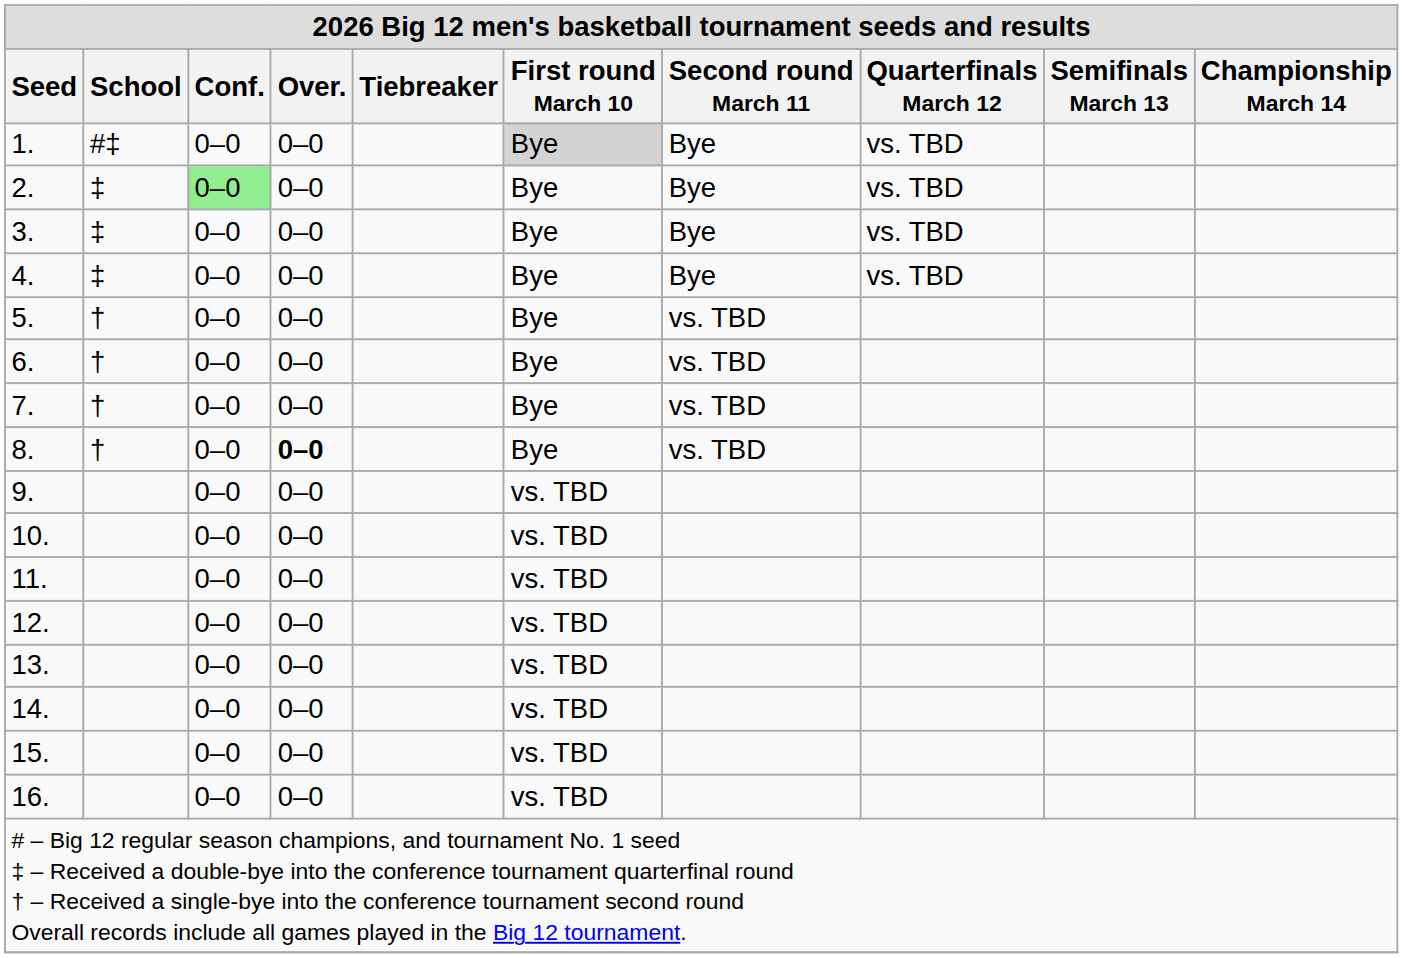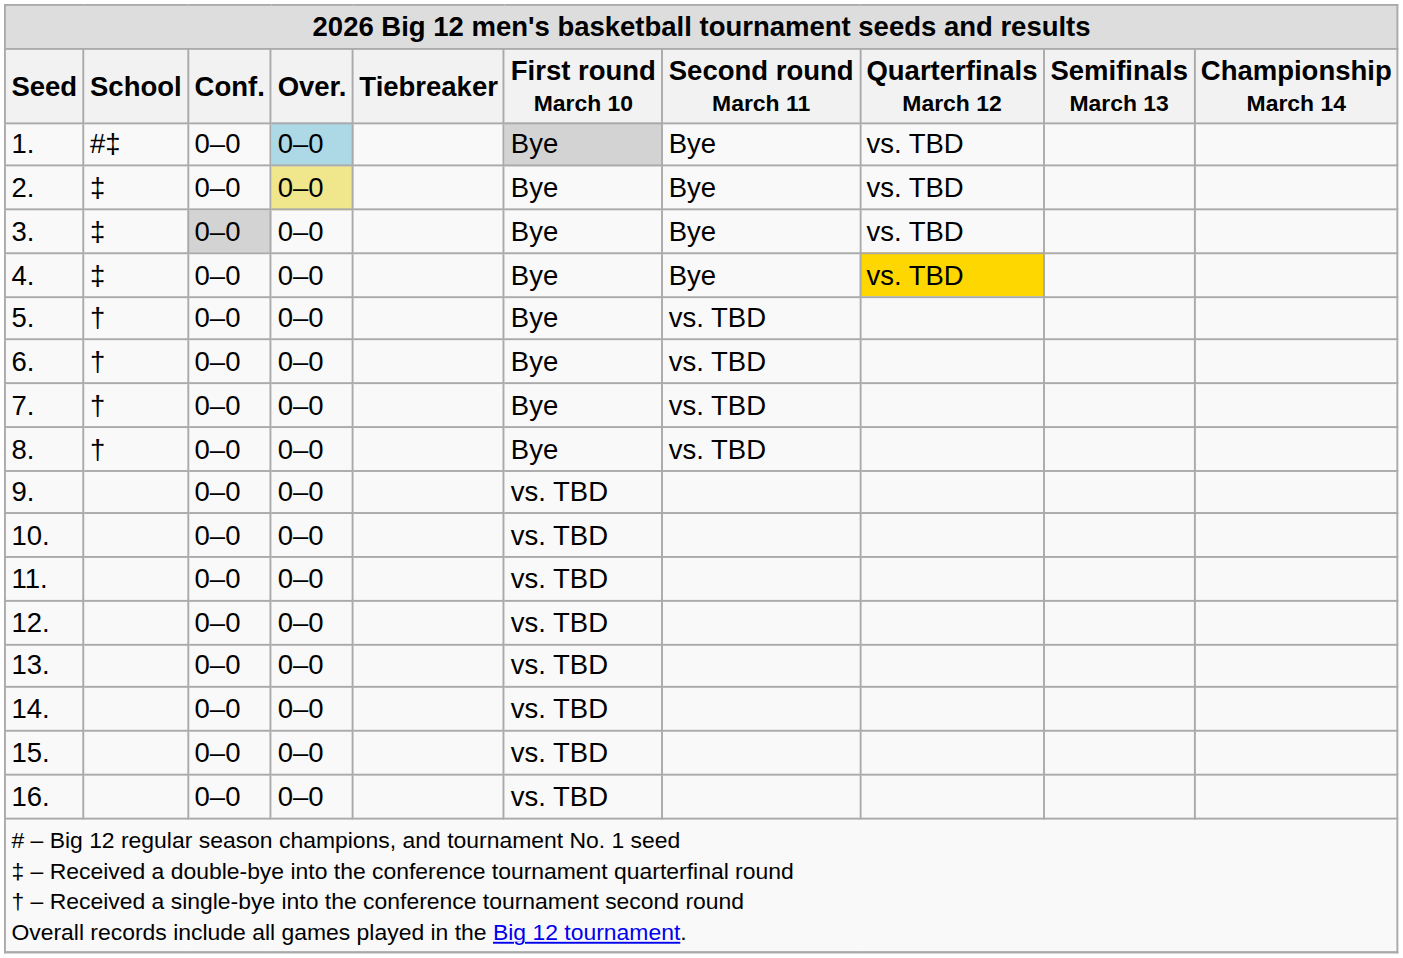(301, 145) no background -> (301, 145) lightblue background
(217, 188) lightgreen background -> (217, 188) no background
(301, 188) no background -> (301, 188) khaki background
(217, 231) no background -> (217, 231) lightgrey background
(915, 275) no background -> (915, 275) gold background
(301, 449) bold -> (301, 449) normal
